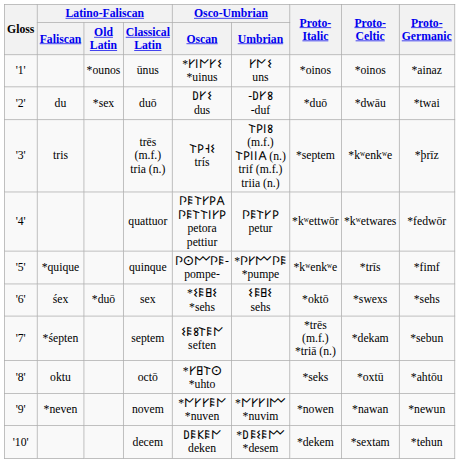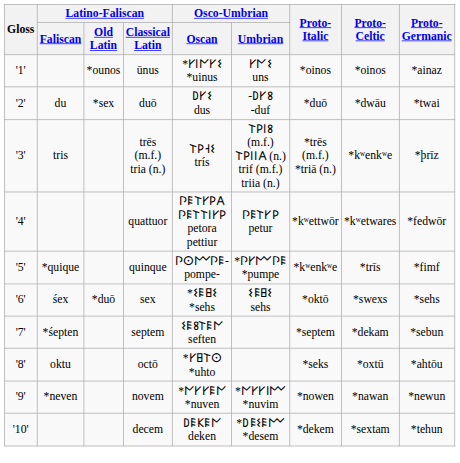(315, 155) *septem -> (315, 155) *trēs (m.f.) *triā (n.)
(315, 338) *trēs (m.f.) *triā (n.) -> (315, 332) *septem
